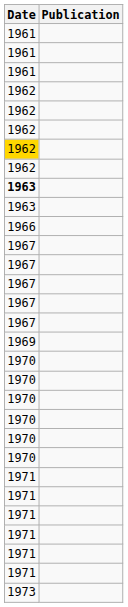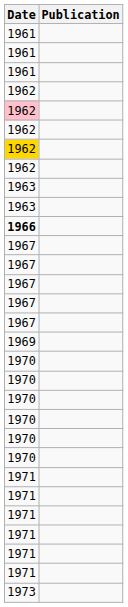(22, 110) no background -> (22, 110) pink background
(22, 188) bold -> (22, 188) normal
(22, 226) normal -> (22, 226) bold
